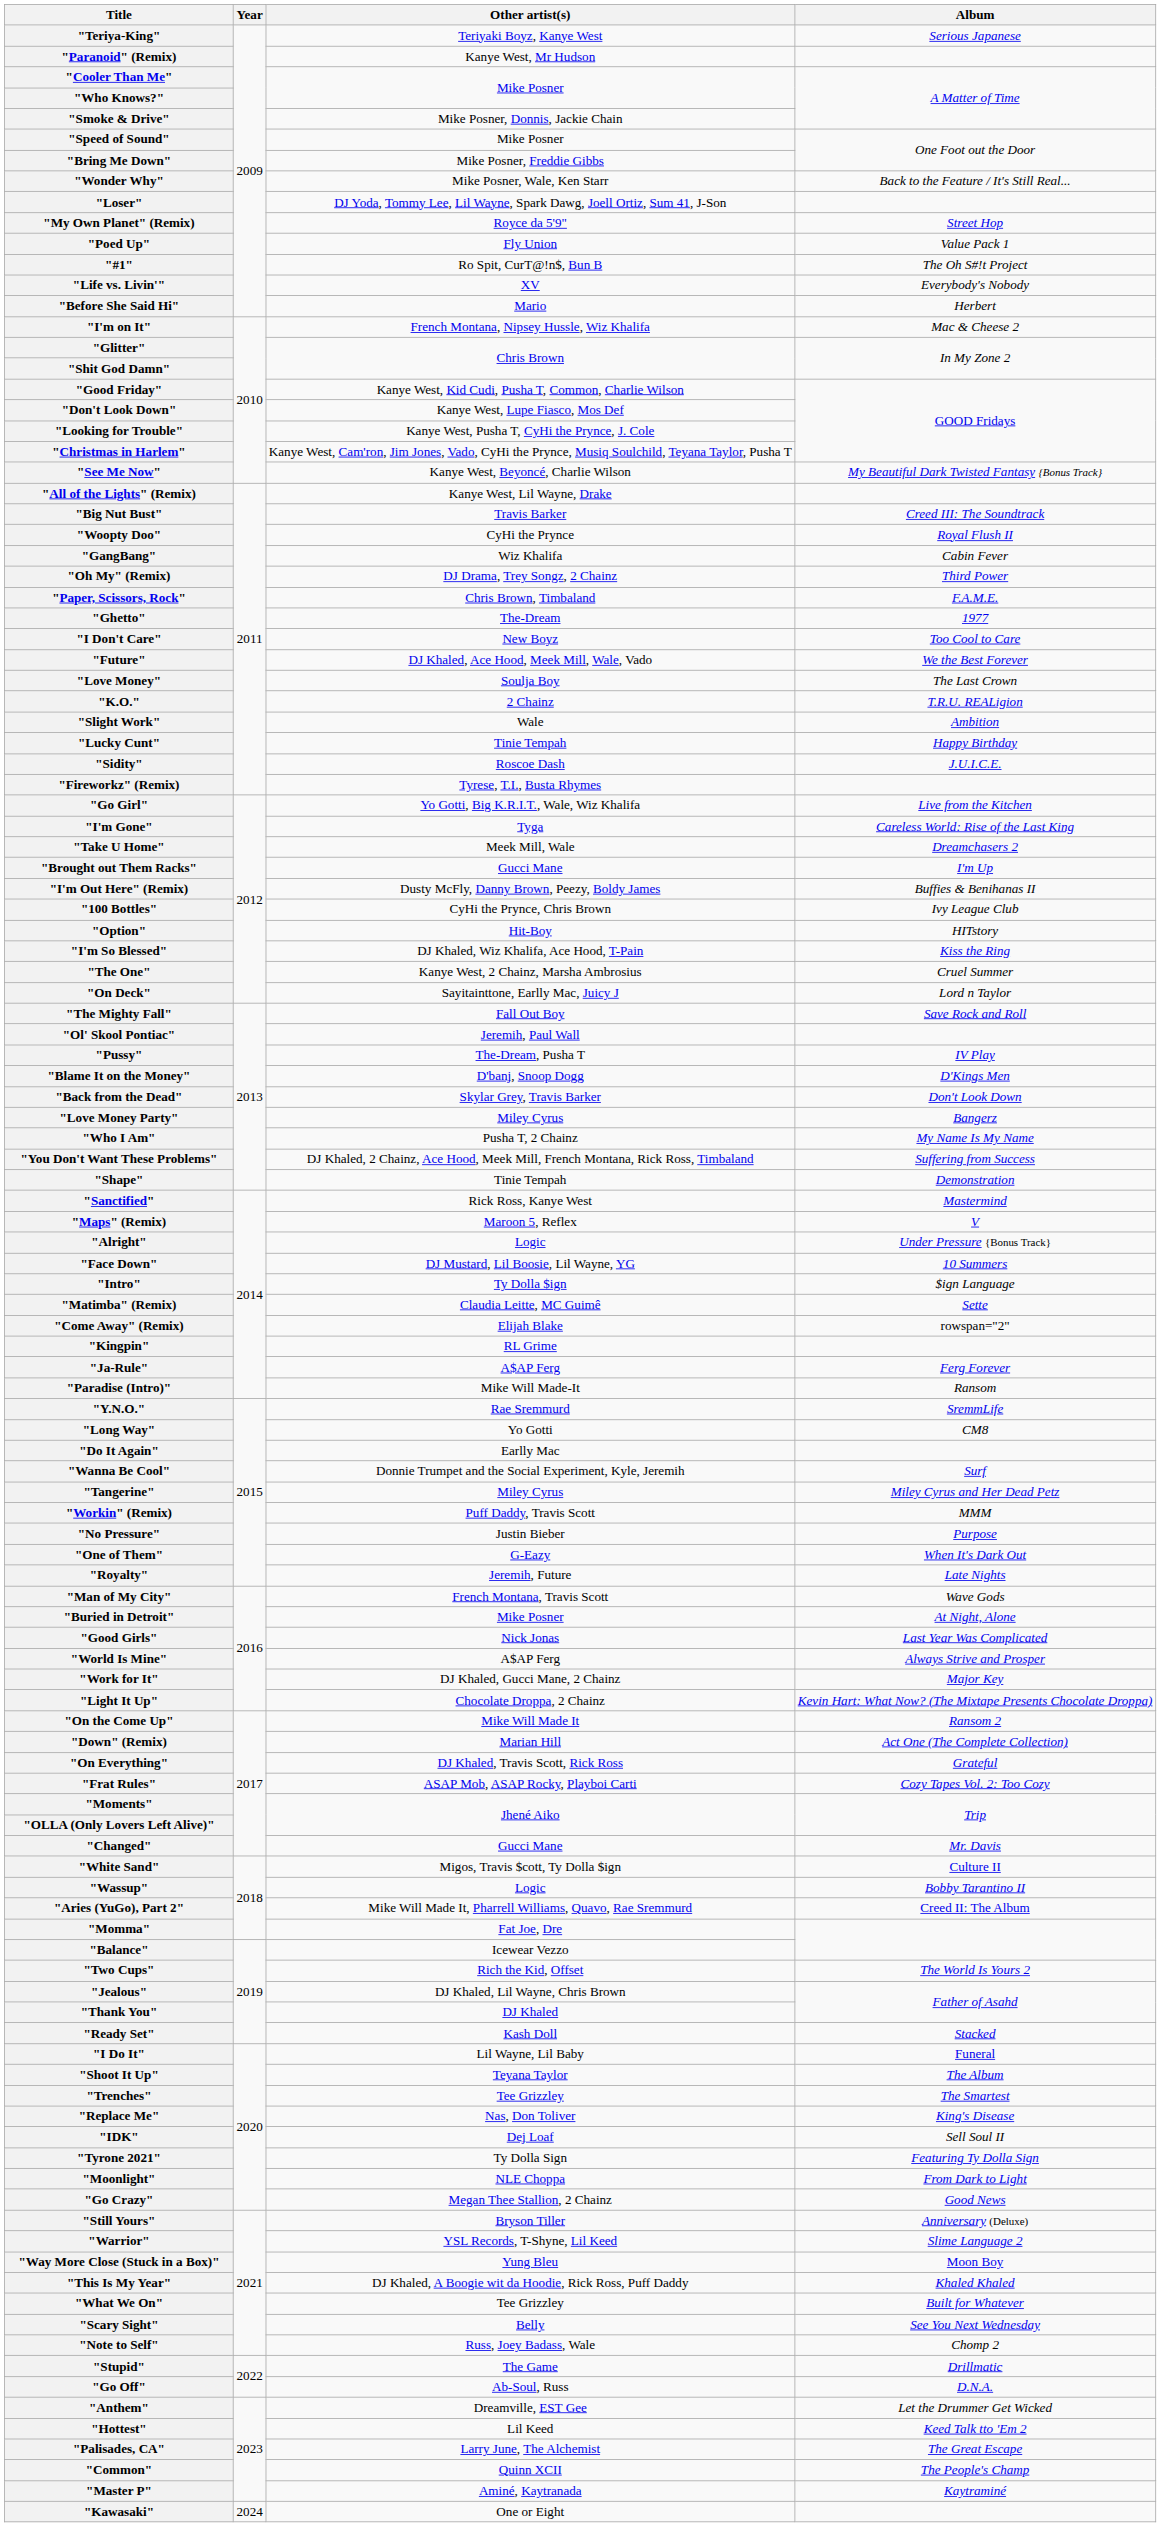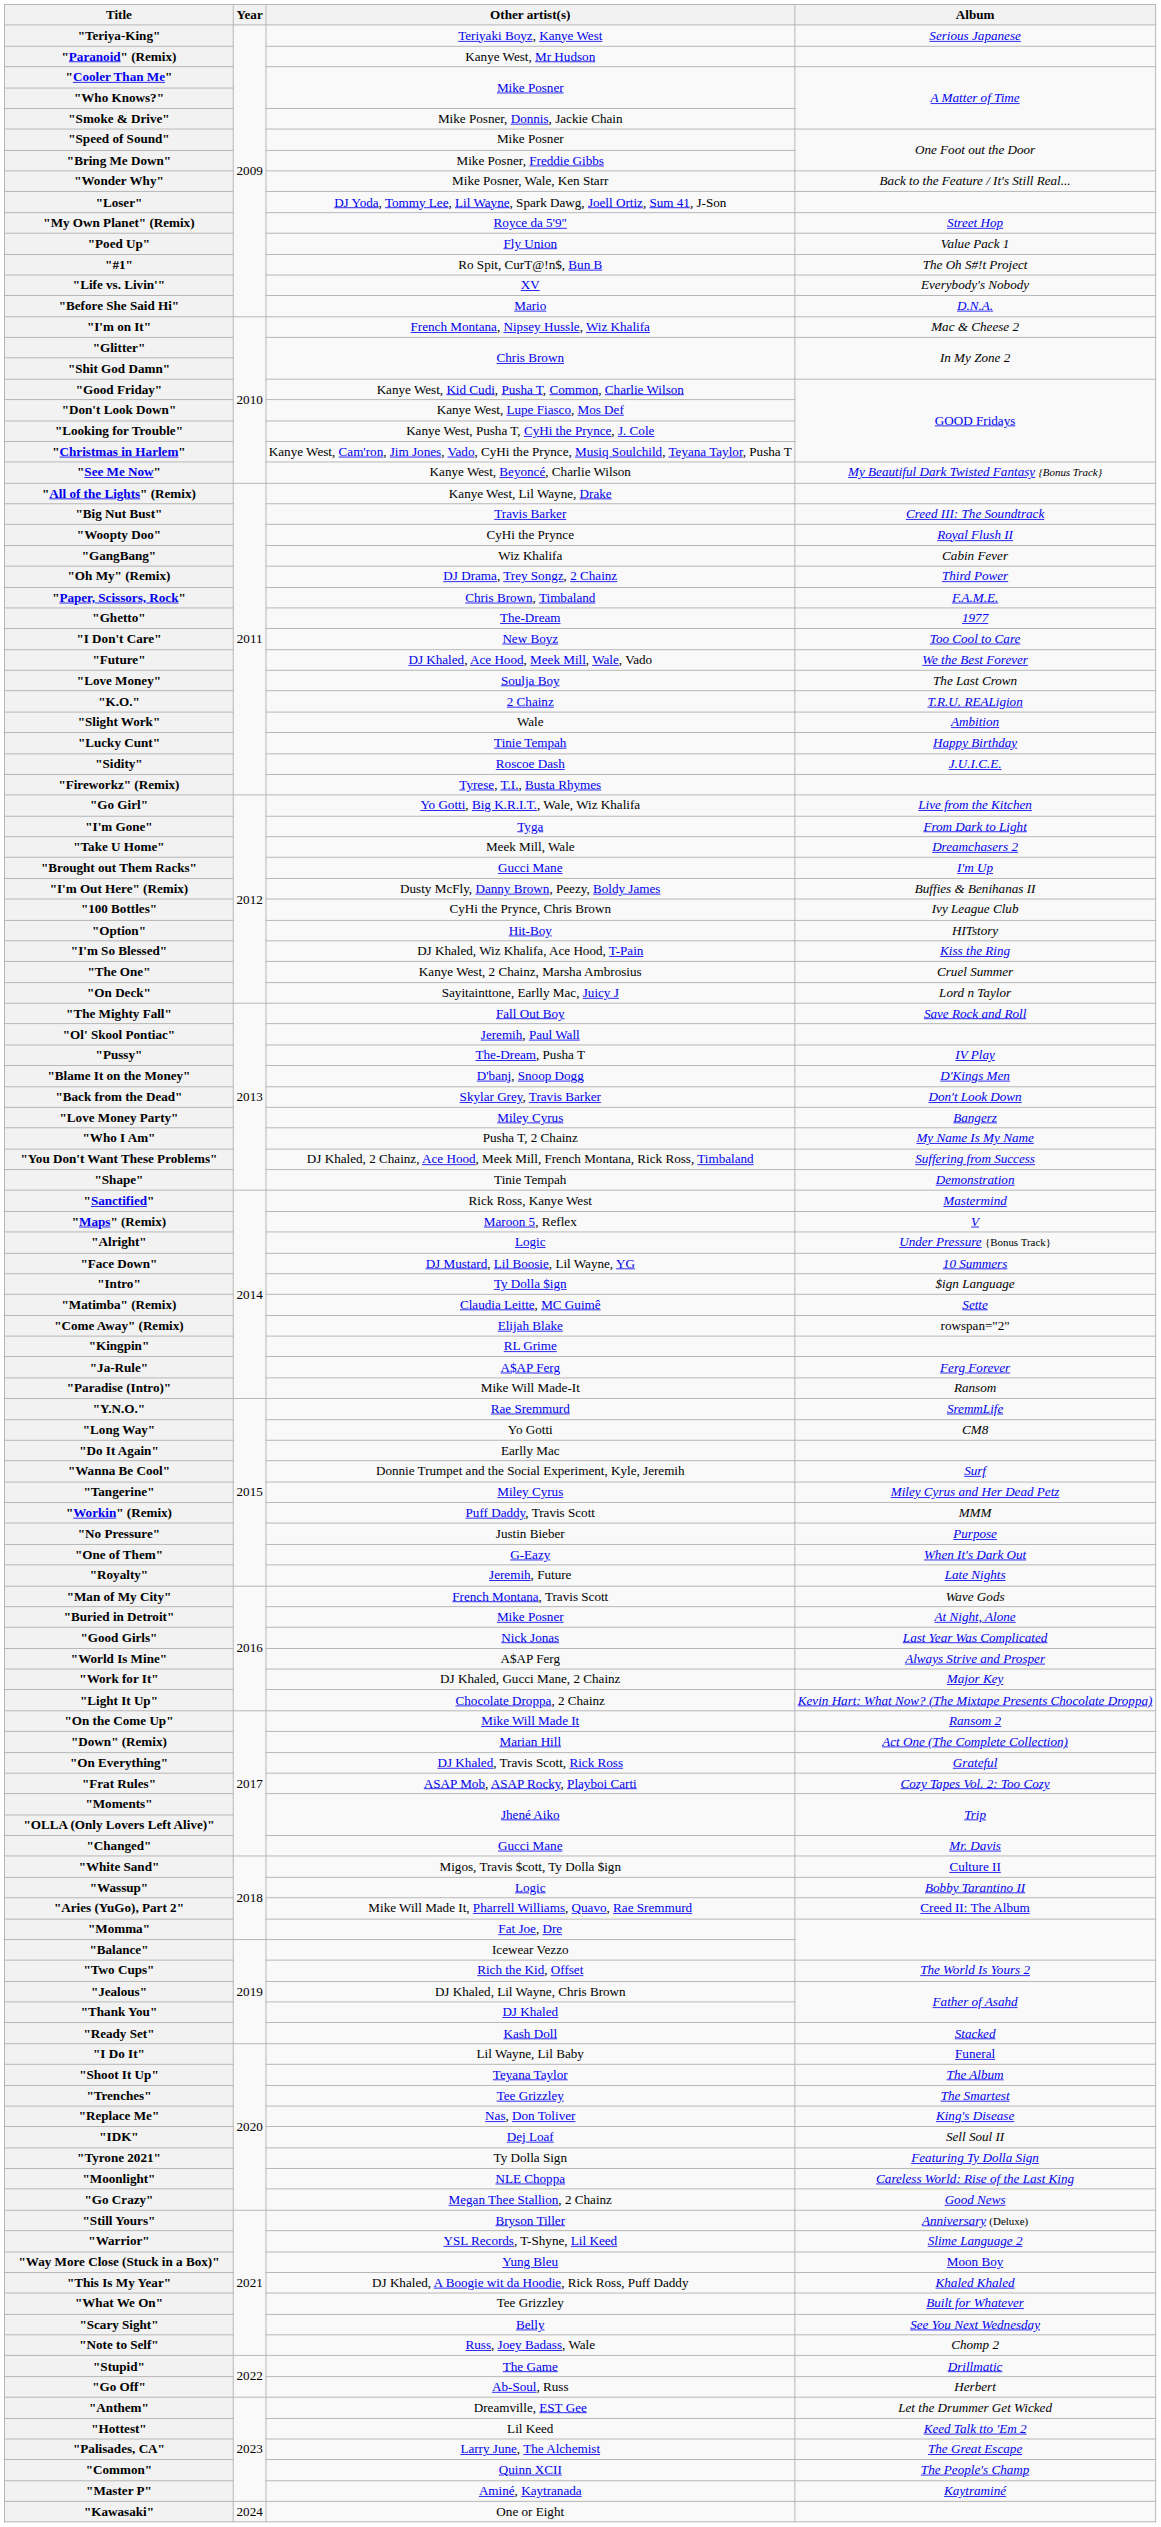(975, 306) Herbert -> (975, 306) D.N.A.
(975, 826) Careless World: Rise of the Last King -> (975, 826) From Dark to Light
(975, 2178) From Dark to Light -> (975, 2178) Careless World: Rise of the Last King
(975, 2386) D.N.A. -> (975, 2386) Herbert
